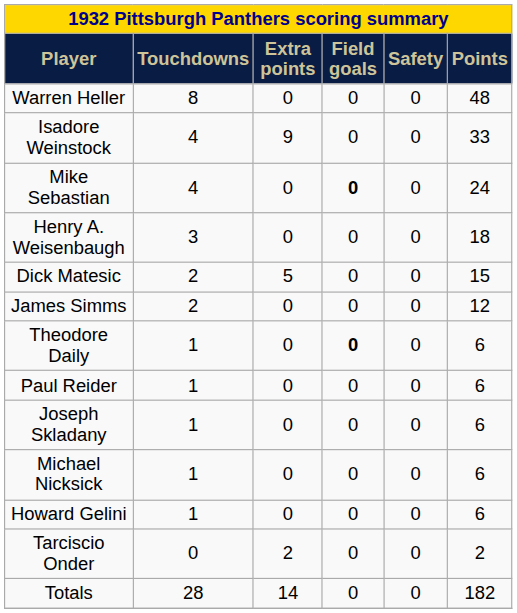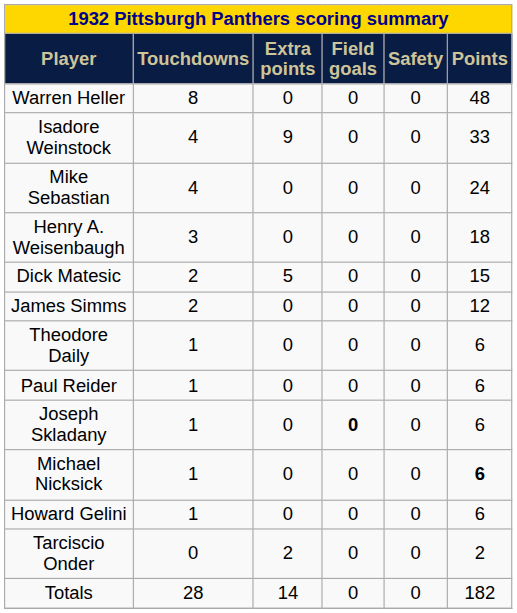(353, 187) bold -> (353, 187) normal
(353, 345) bold -> (353, 345) normal
(353, 424) normal -> (353, 424) bold
(480, 474) normal -> (480, 474) bold
